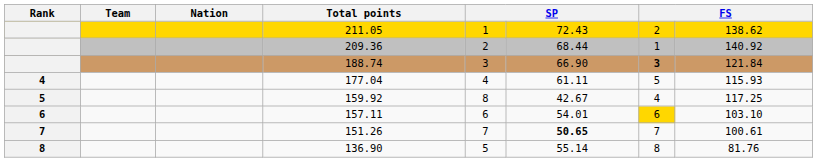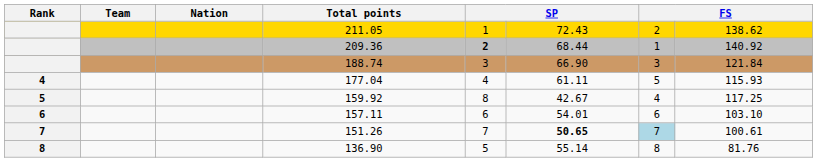(485, 47) normal -> (485, 47) bold
(657, 64) bold -> (657, 64) normal
(657, 115) gold background -> (657, 115) no background
(657, 132) no background -> (657, 132) lightblue background
